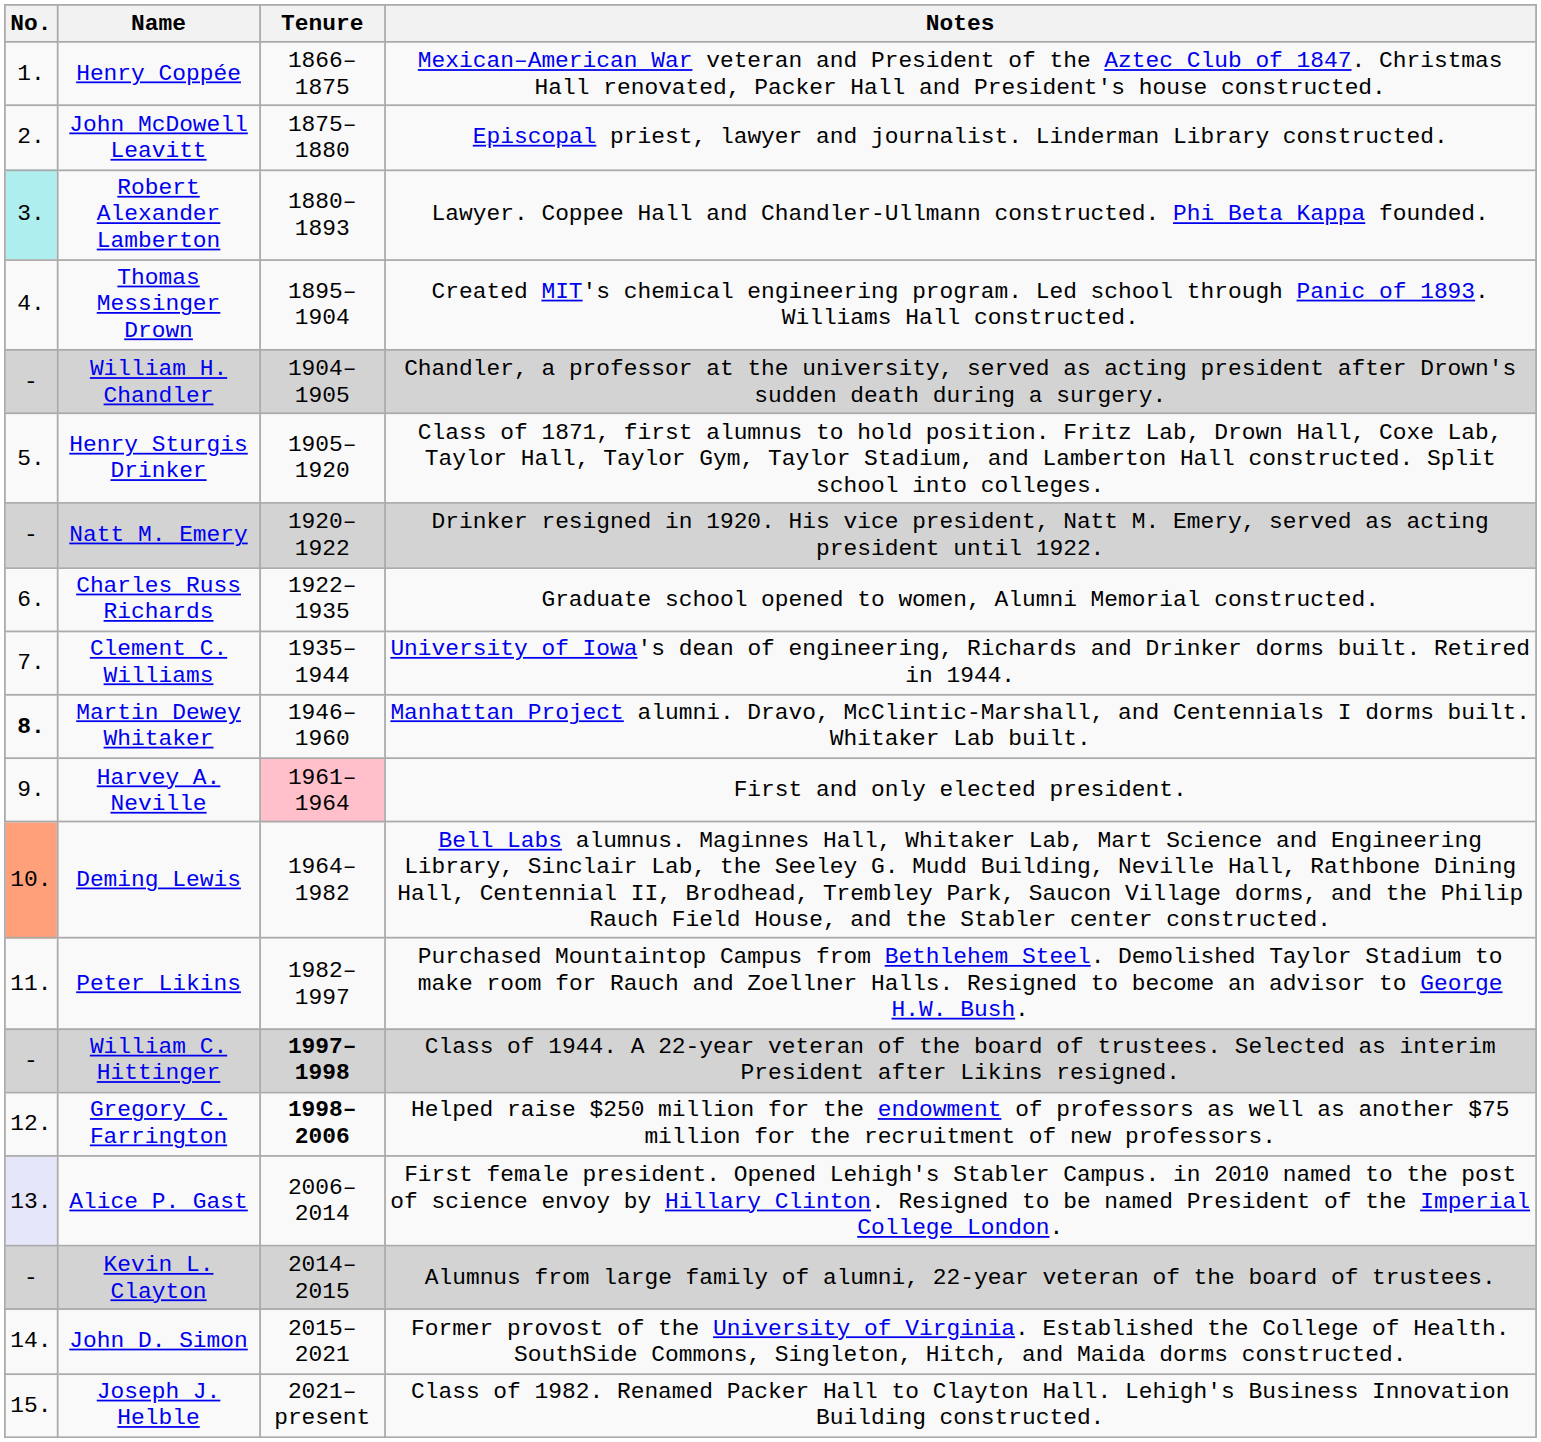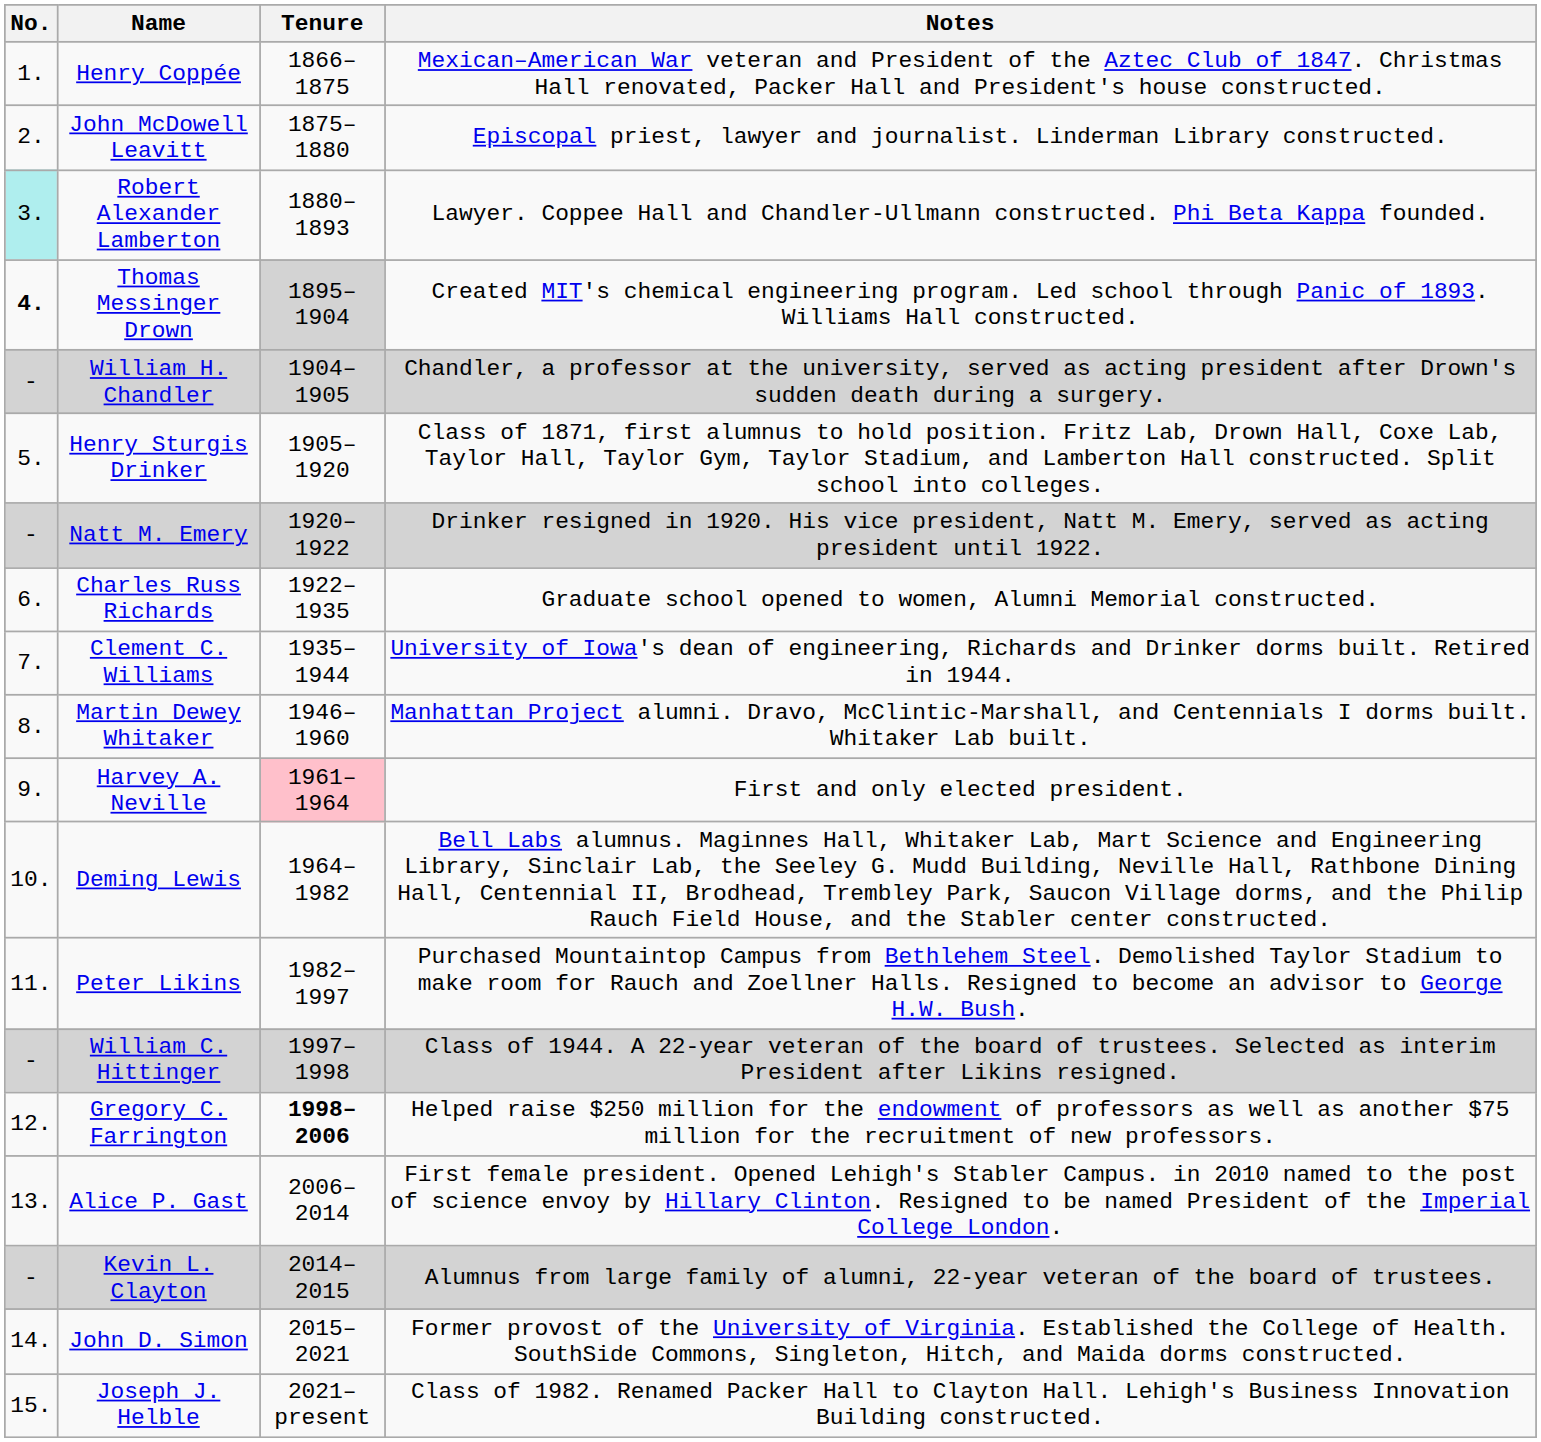(31, 305) normal -> (31, 305) bold
(322, 305) no background -> (322, 305) lightgrey background
(31, 726) bold -> (31, 726) normal
(31, 880) lightsalmon background -> (31, 880) no background
(322, 1060) bold -> (322, 1060) normal
(31, 1201) lavender background -> (31, 1201) no background
